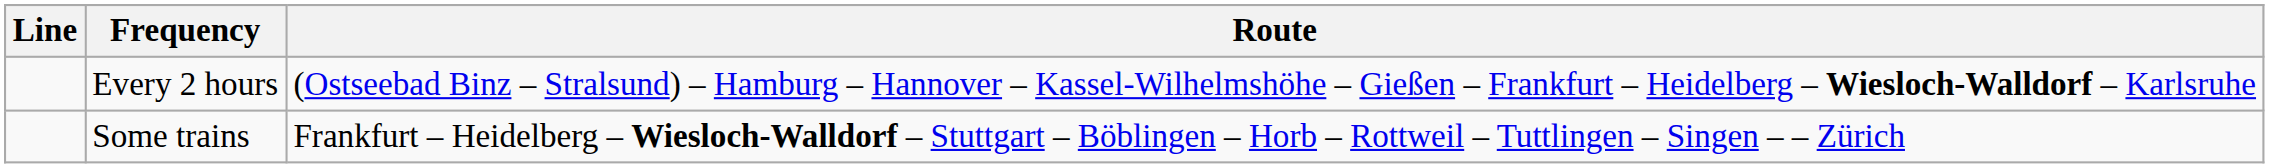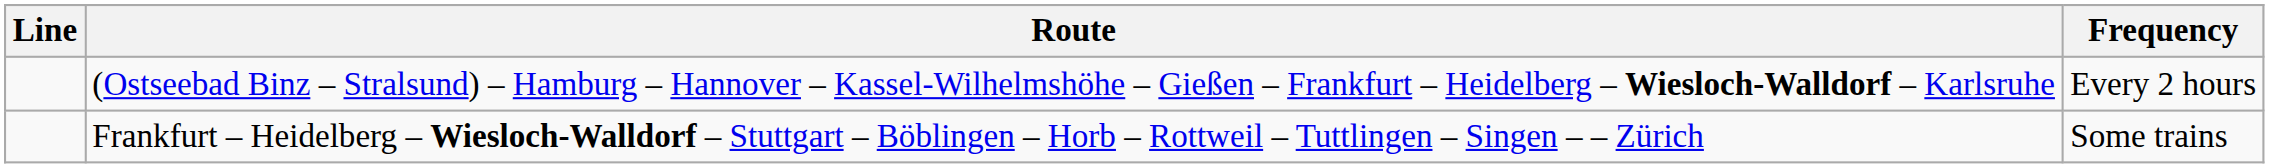columns swapped: (1275, 30) <-> (185, 30)
